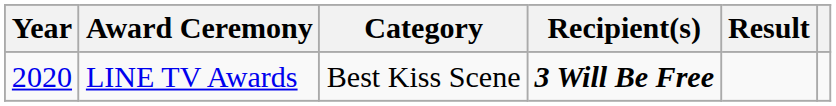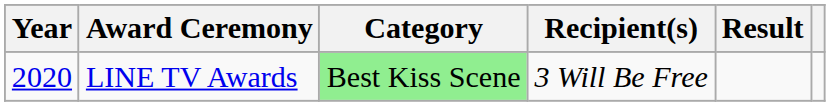(424, 76) no background -> (424, 76) lightgreen background
(624, 76) bold -> (621, 76) normal
